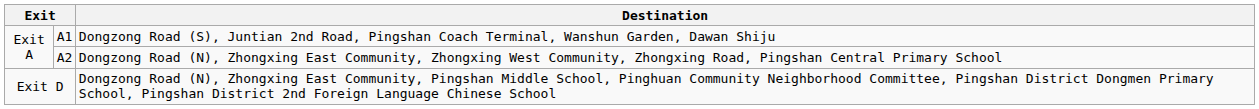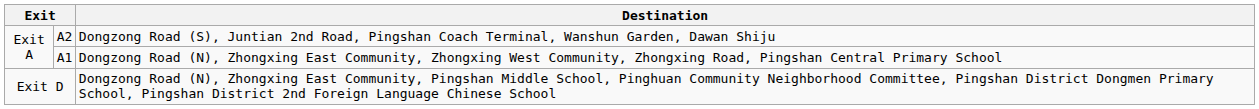(65, 36) A1 -> (65, 36) A2
(65, 57) A2 -> (65, 57) A1
